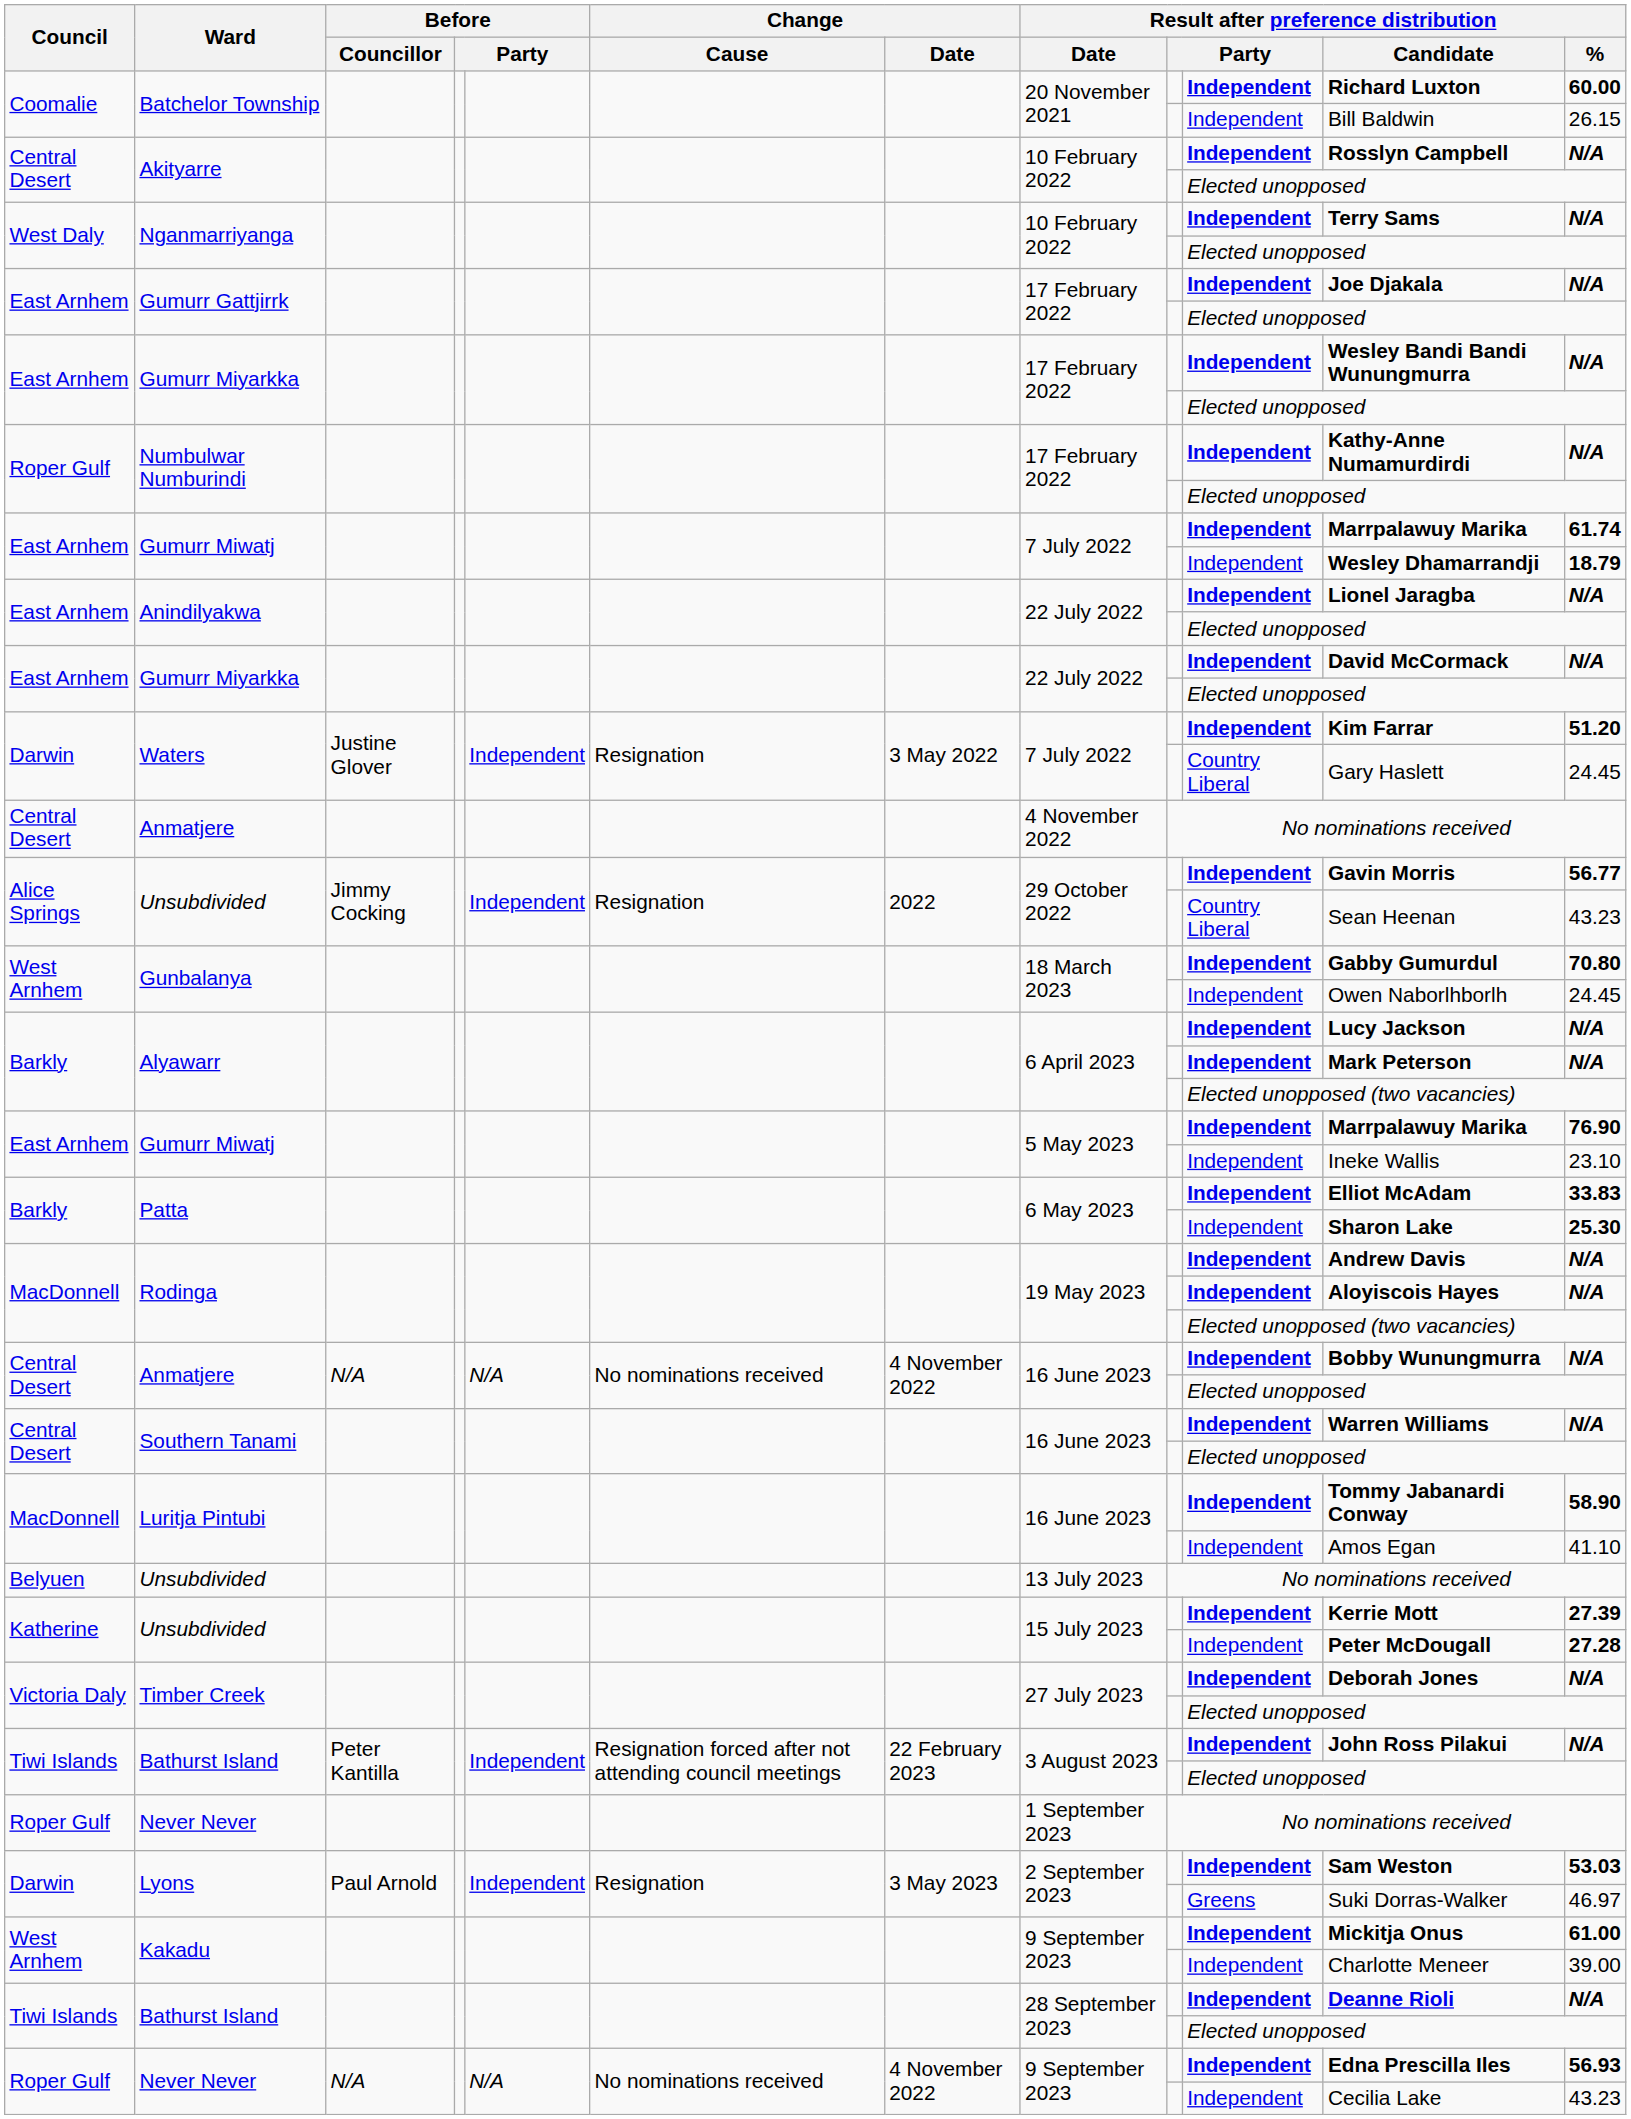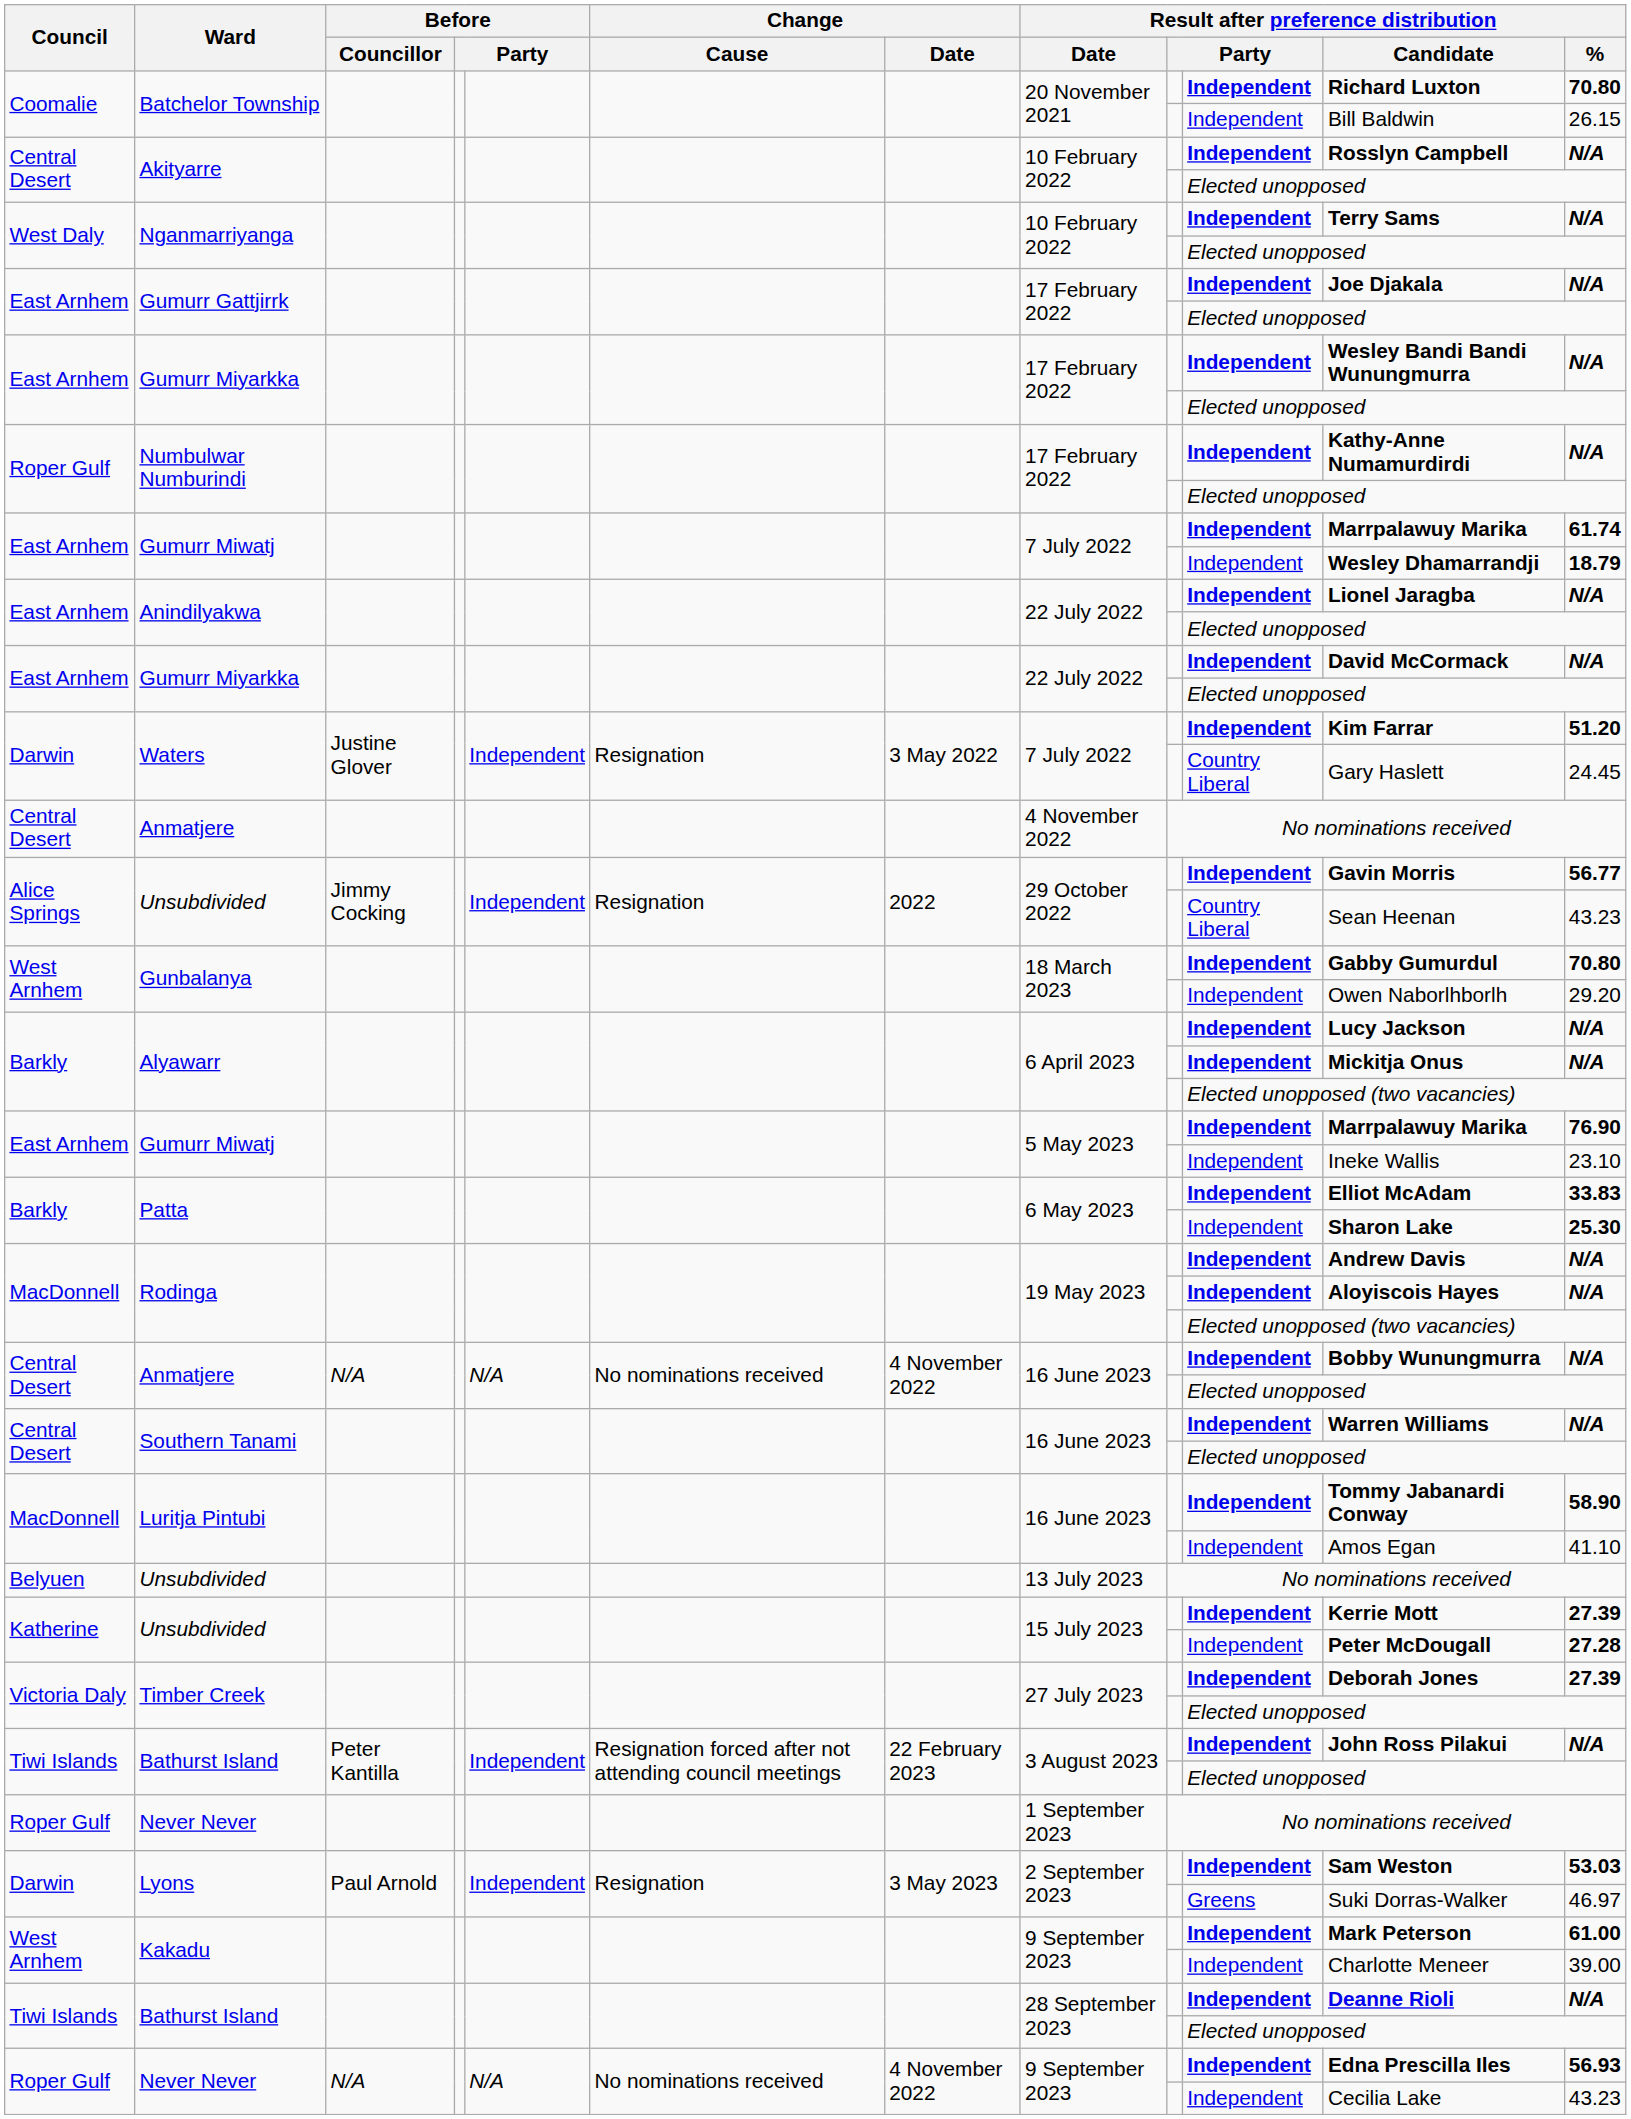(1595, 86) 60.00 -> (1595, 86) 70.80
(1595, 995) 24.45 -> (1595, 995) 29.20
(1400, 1061) Mark Peterson -> (1396, 1061) Mickitja Onus
(1587, 1678) N/A -> (1595, 1678) 27.39
(1396, 1933) Mickitja Onus -> (1400, 1933) Mark Peterson
